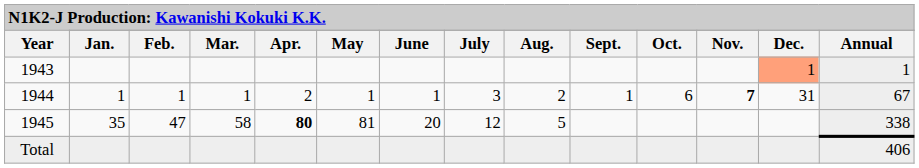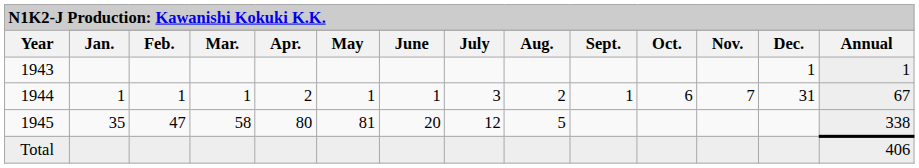(811, 69) lightsalmon background -> (811, 69) no background
(751, 95) bold -> (751, 95) normal
(304, 122) bold -> (304, 122) normal
